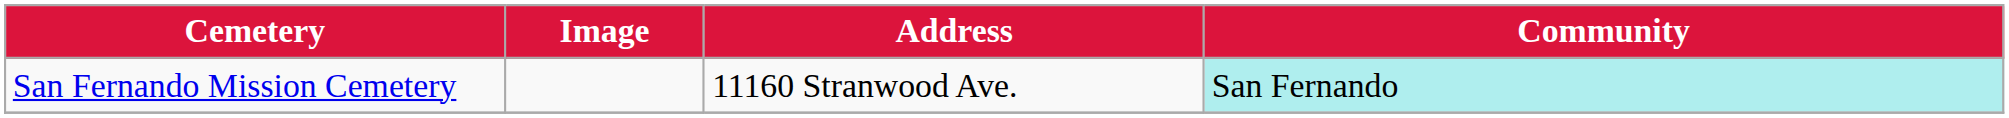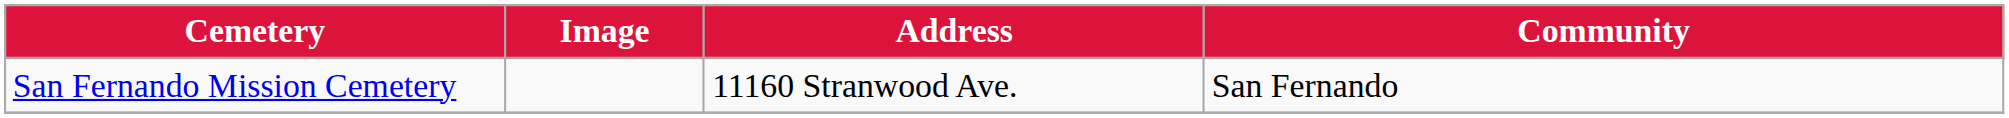(1305, 84) paleturquoise background -> (1305, 84) no background
